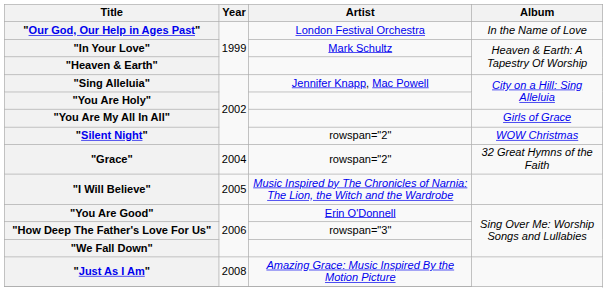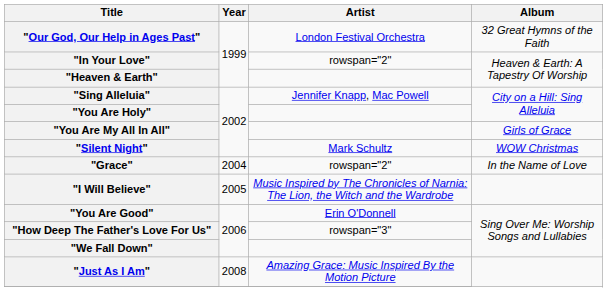(537, 30) In the Name of Love -> (537, 36) 32 Great Hymns of the Faith
(360, 48) Mark Schultz -> (360, 60) rowspan="2"
(360, 135) rowspan="2" -> (360, 148) Mark Schultz
(537, 159) 32 Great Hymns of the Faith -> (537, 165) In the Name of Love
